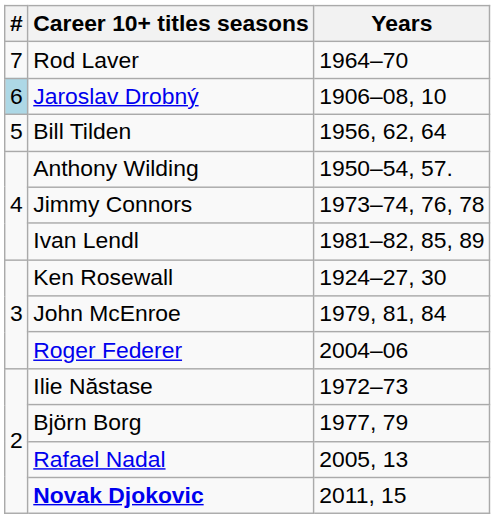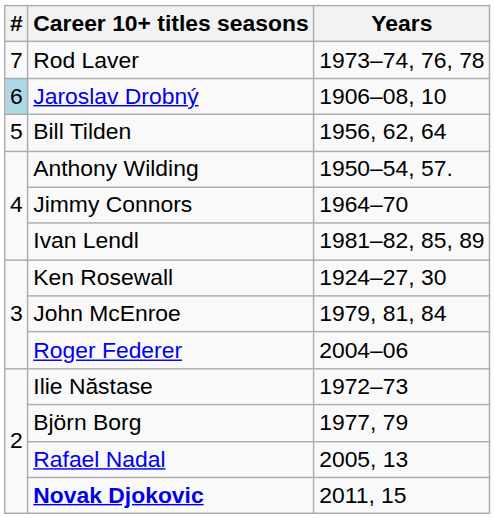(364, 59) 1964–70 -> (402, 59) 1973–74, 76, 78
(402, 204) 1973–74, 76, 78 -> (364, 204) 1964–70
